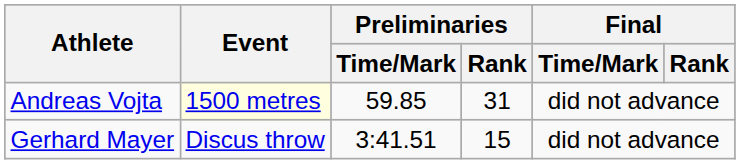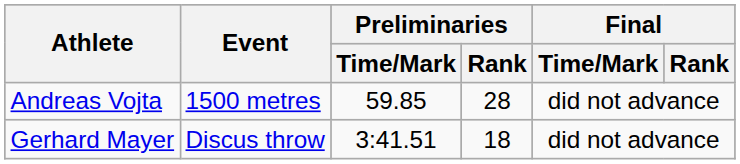(253, 101) lightyellow background -> (253, 101) no background
(497, 101) 31 -> (497, 101) 28
(497, 140) 15 -> (497, 140) 18
